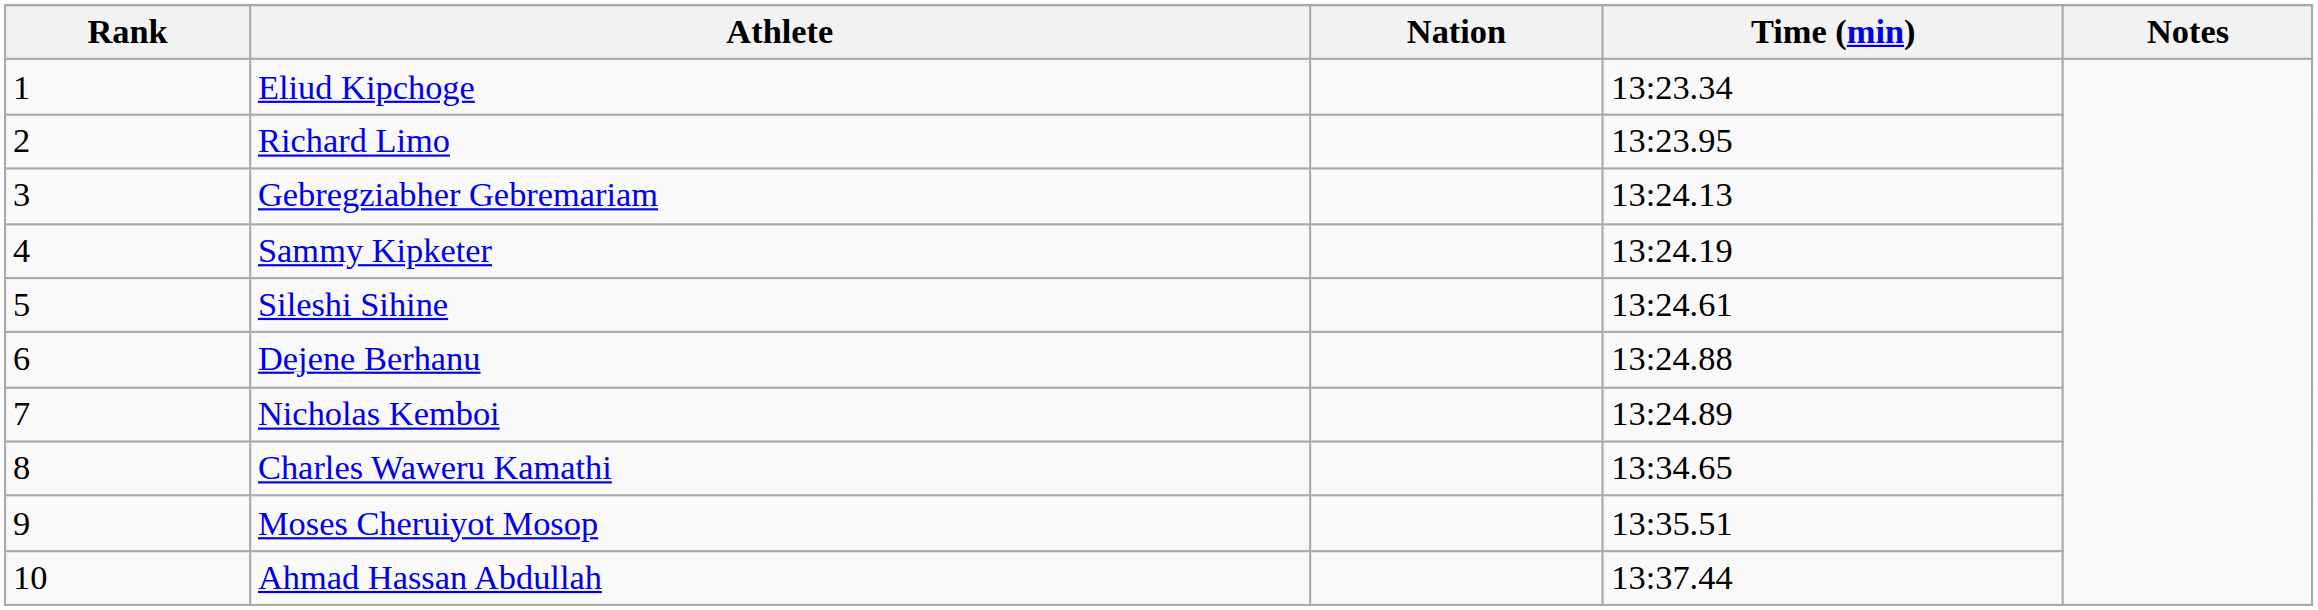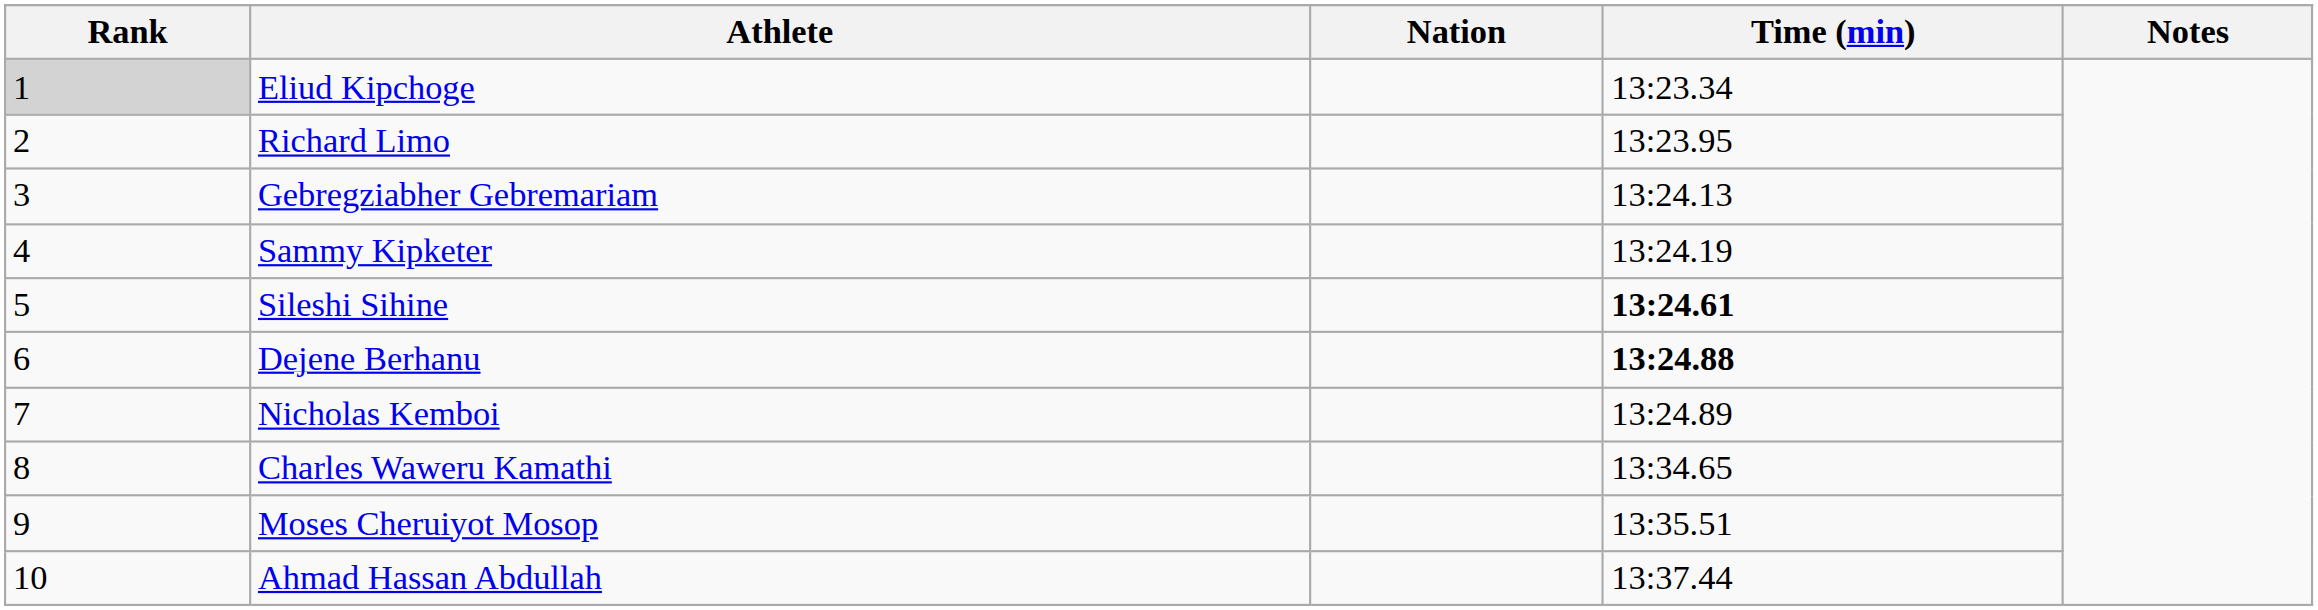(22, 86) no background -> (22, 86) lightgrey background
(1672, 304) normal -> (1673, 304) bold
(1672, 359) normal -> (1673, 359) bold
